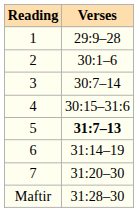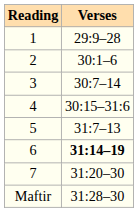(97, 128) bold -> (97, 128) normal
(97, 151) normal -> (97, 151) bold
